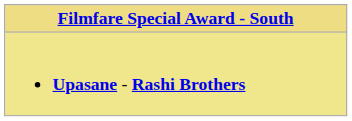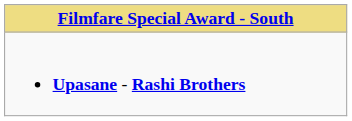(176, 84) khaki background -> (176, 84) no background
